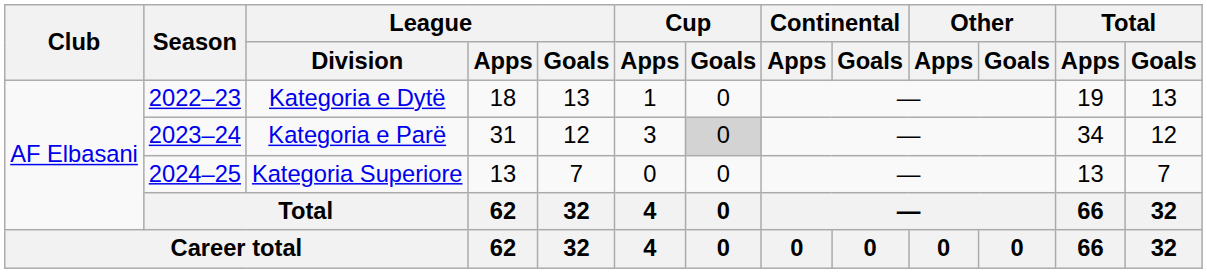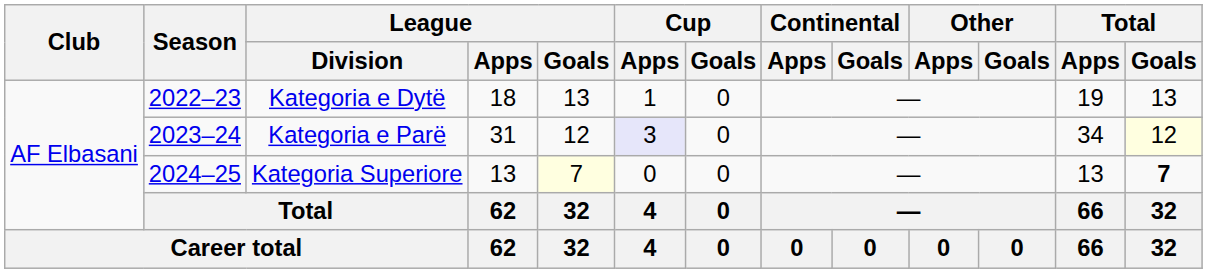(650, 135) no background -> (650, 135) lavender background
(723, 135) lightgrey background -> (723, 135) no background
(1164, 135) no background -> (1164, 135) lightyellow background
(576, 173) no background -> (576, 173) lightyellow background
(1164, 173) normal -> (1164, 173) bold
